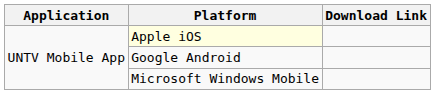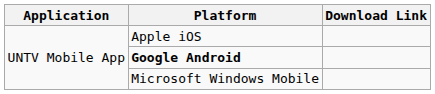(166, 36) lightyellow background -> (166, 36) no background
(186, 57) normal -> (186, 57) bold
